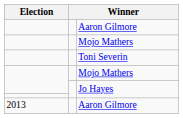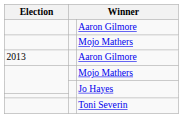rows swapped: (16, 105) <-> (37, 58)
